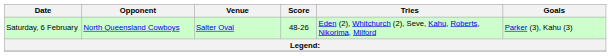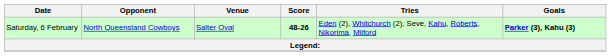(299, 28) normal -> (299, 28) bold
(539, 28) normal -> (540, 28) bold
